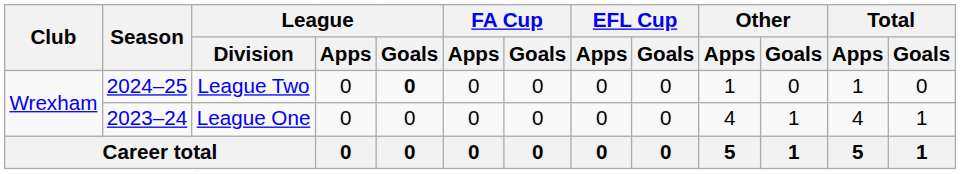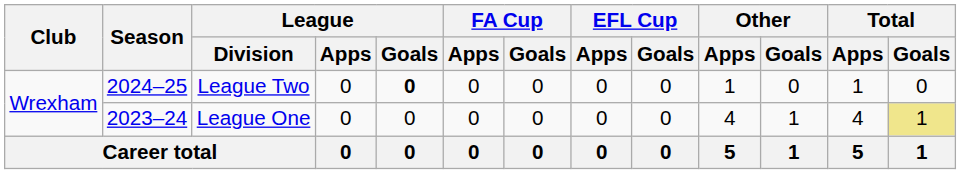(922, 119) no background -> (922, 119) khaki background
